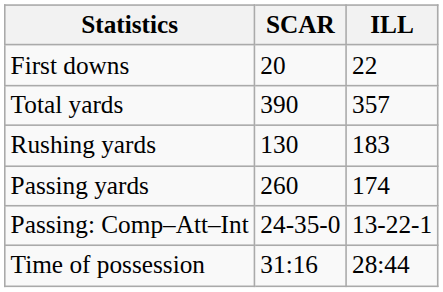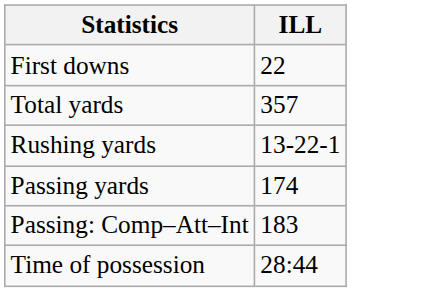- column: (300, 24)
(371, 145) 183 -> (300, 145) 13-22-1
(392, 225) 13-22-1 -> (279, 225) 183
